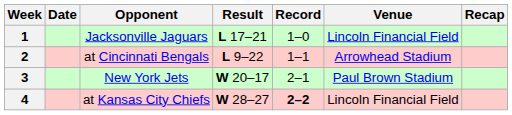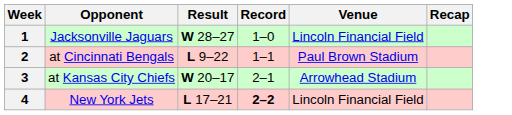- column: (62, 15)
(243, 36) L 17–21 -> (208, 36) W 28–27
(393, 57) Arrowhead Stadium -> (358, 57) Paul Brown Stadium
(146, 78) New York Jets -> (112, 78) at Kansas City Chiefs
(393, 78) Paul Brown Stadium -> (358, 78) Arrowhead Stadium
(146, 99) at Kansas City Chiefs -> (112, 99) New York Jets
(243, 99) W 28–27 -> (208, 99) L 17–21
